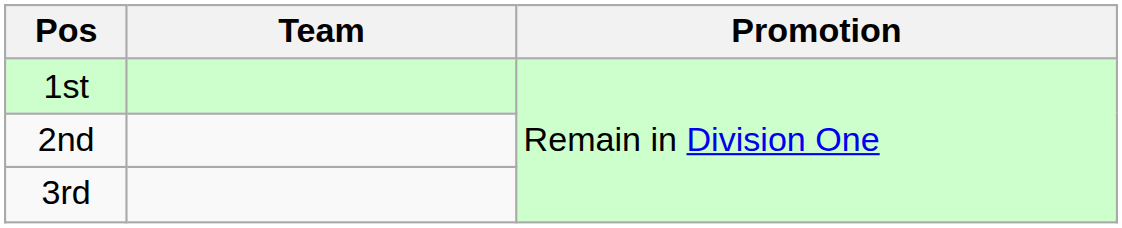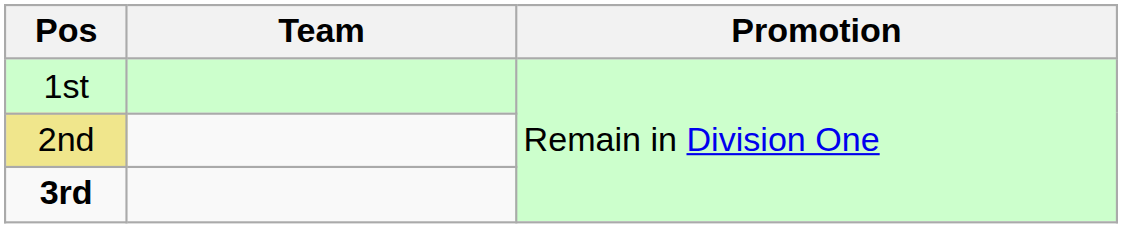(66, 139) no background -> (66, 139) khaki background
(66, 193) normal -> (66, 193) bold
